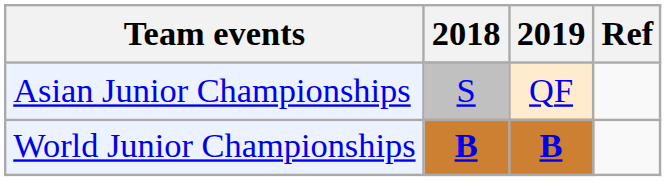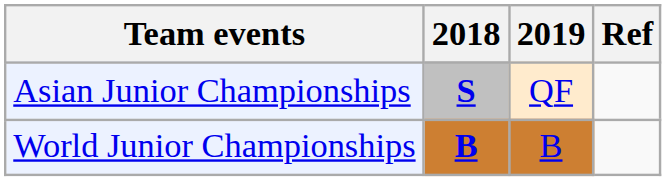(466, 90) normal -> (466, 90) bold
(551, 146) bold -> (551, 146) normal
